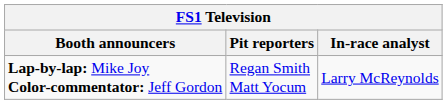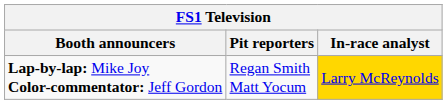(380, 77) no background -> (380, 77) gold background
